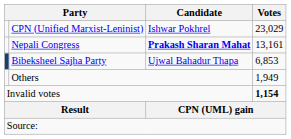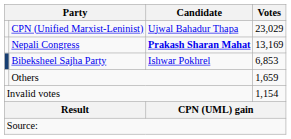(179, 28) Ishwar Pokhrel -> (193, 28) Ujwal Bahadur Thapa
(269, 45) 13,161 -> (269, 45) 13,169
(193, 61) Ujwal Bahadur Thapa -> (179, 61) Ishwar Pokhrel
(267, 77) 1,949 -> (267, 77) 1,659
(267, 93) bold -> (267, 93) normal
